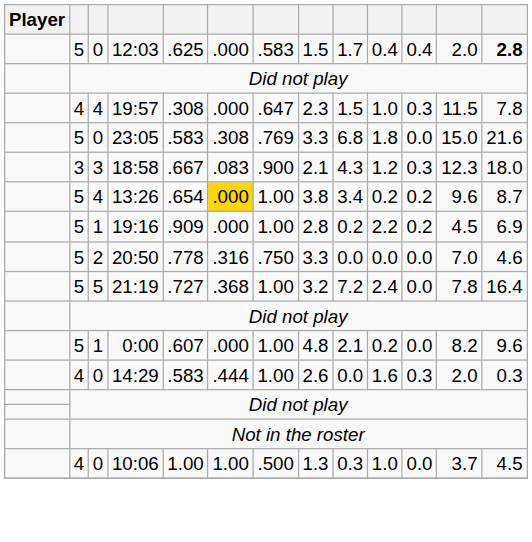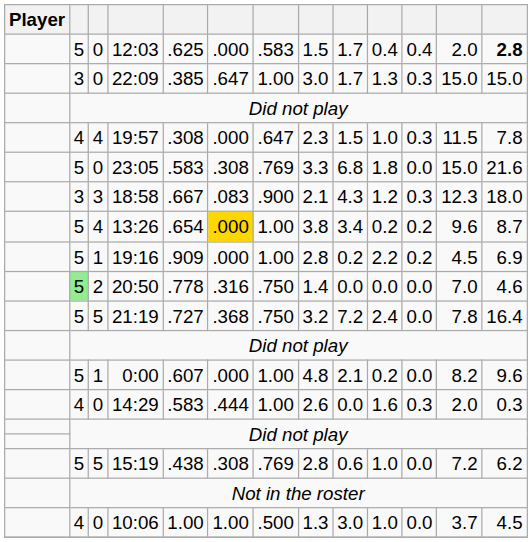+ row: (98, 79)
(79, 256) no background -> (79, 286) lightgreen background
(315, 256) 3.3 -> (315, 286) 1.4
(276, 286) 1.00 -> (276, 316) .750
+ row: (98, 464)
(350, 464) 0.3 -> (350, 523) 3.0
